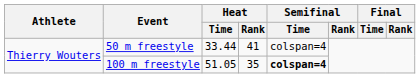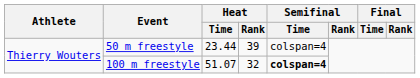(221, 47) 33.44 -> (221, 47) 23.44
(253, 47) 41 -> (253, 47) 39
(221, 64) 51.05 -> (221, 64) 51.07
(253, 64) 35 -> (253, 64) 32
